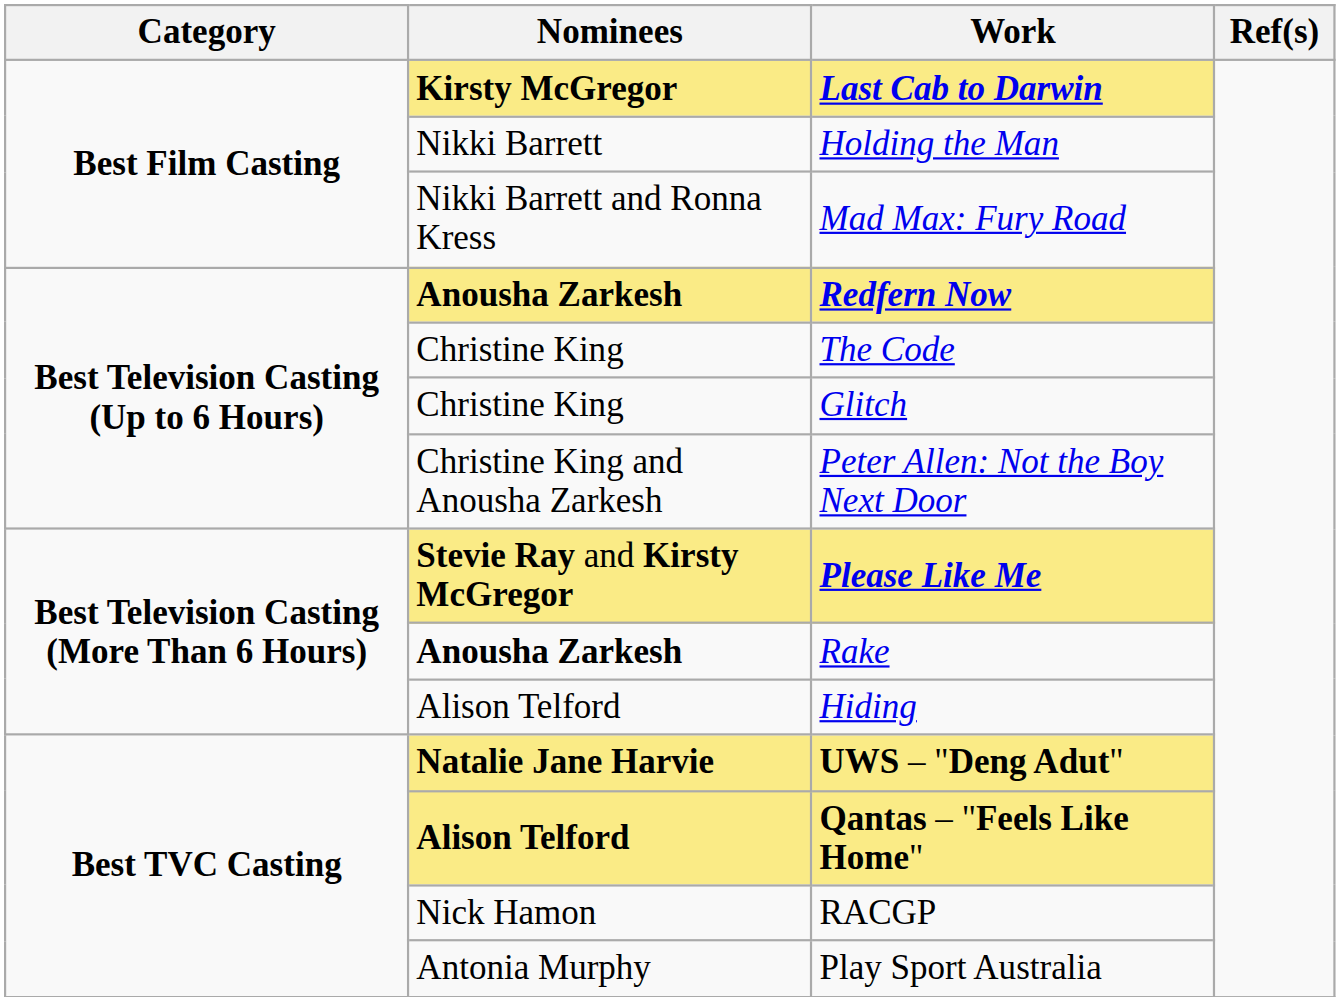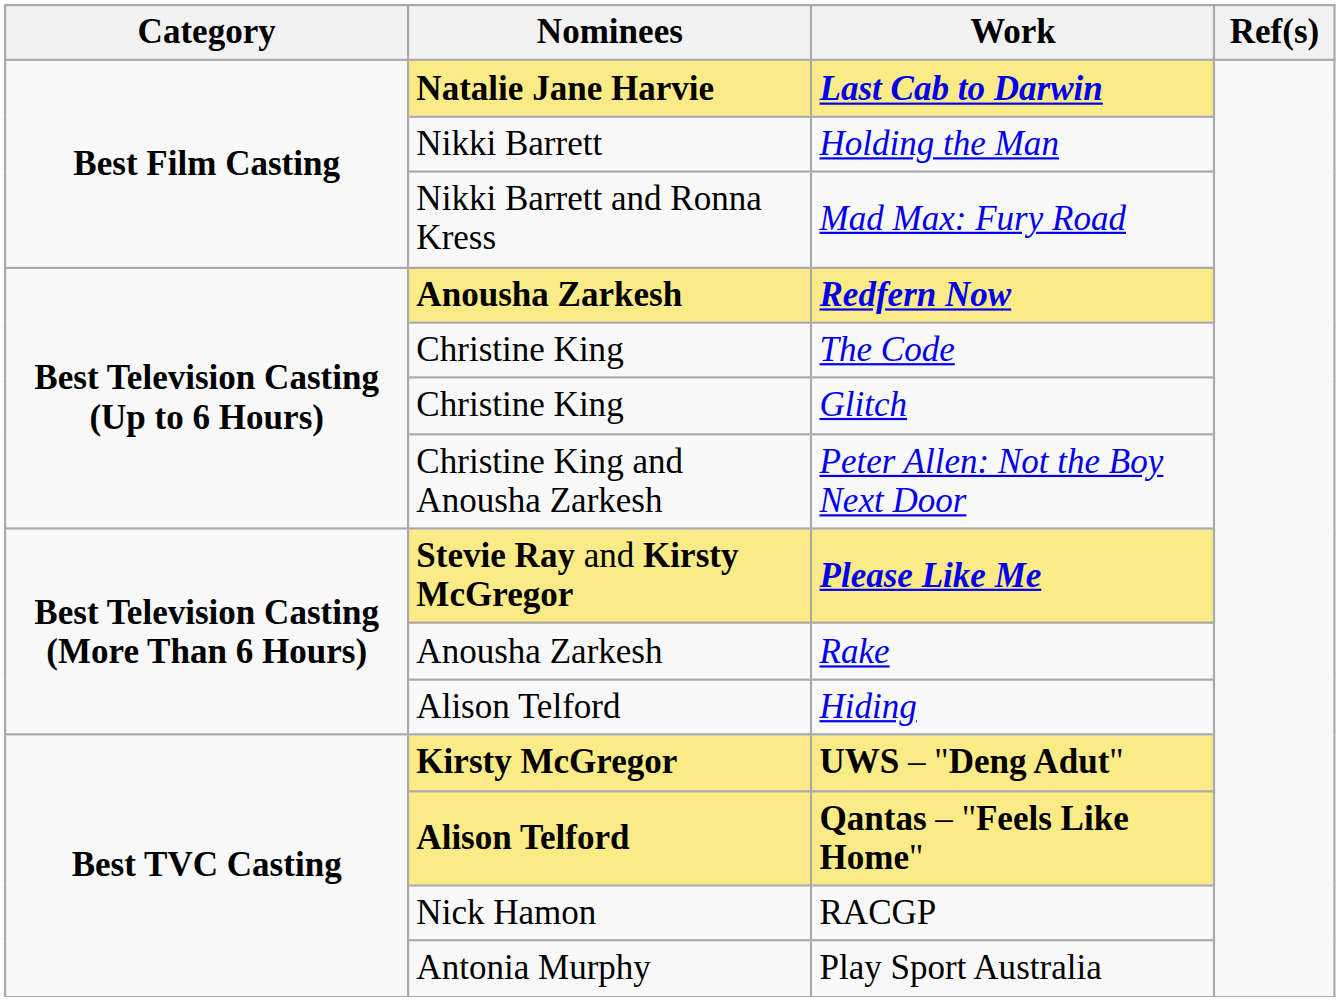(547, 87) Kirsty McGregor -> (565, 87) Natalie Jane Harvie
(549, 650) bold -> (539, 650) normal
(565, 761) Natalie Jane Harvie -> (547, 761) Kirsty McGregor
